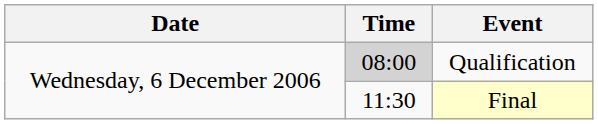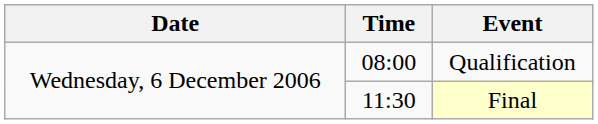(389, 61) lightgrey background -> (389, 61) no background
